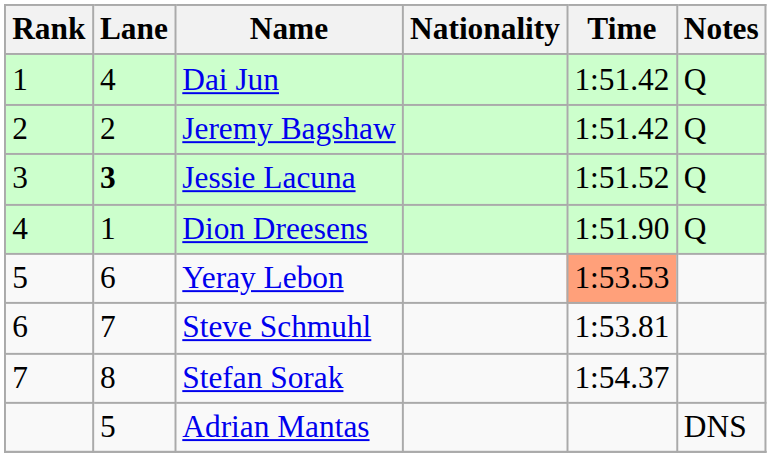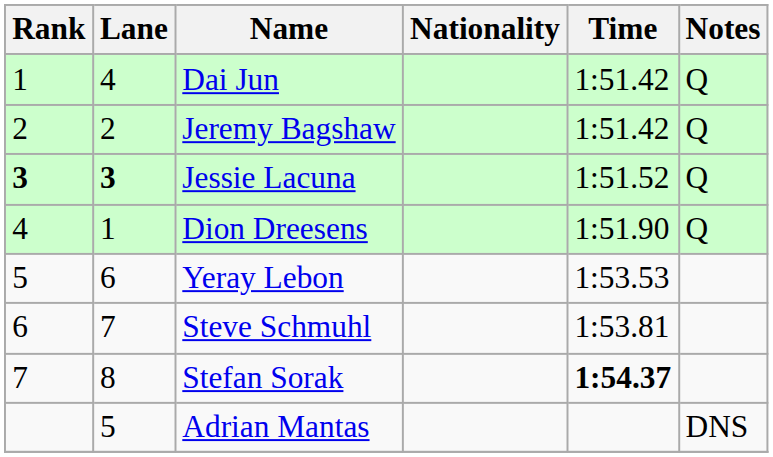(20, 178) normal -> (20, 178) bold
(622, 278) lightsalmon background -> (622, 278) no background
(622, 377) normal -> (623, 377) bold
